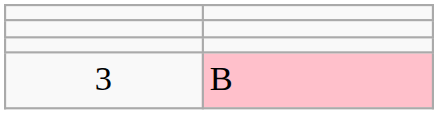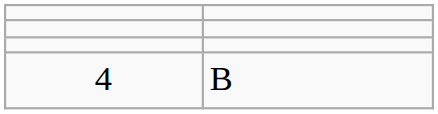(103, 79) 3 -> (103, 79) 4
(221, 79) pink background -> (221, 79) no background
